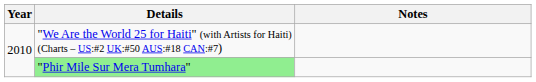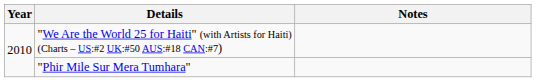(114, 67) lightgreen background -> (114, 67) no background
